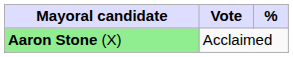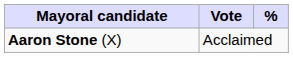(65, 40) lightgreen background -> (65, 40) no background
